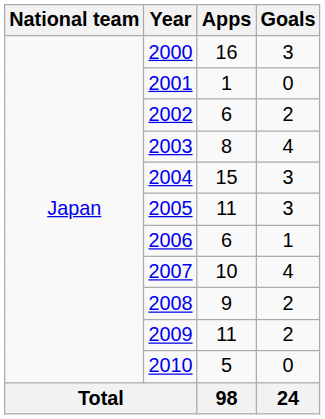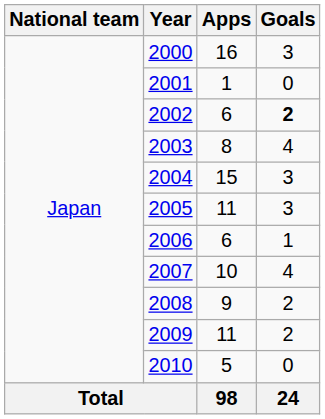(288, 114) normal -> (288, 114) bold
